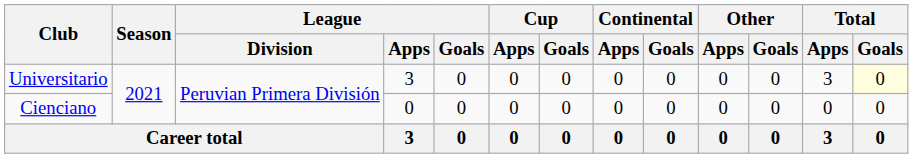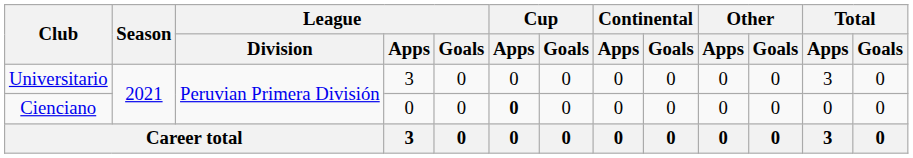(880, 78) lightyellow background -> (880, 78) no background
(514, 108) normal -> (514, 108) bold
